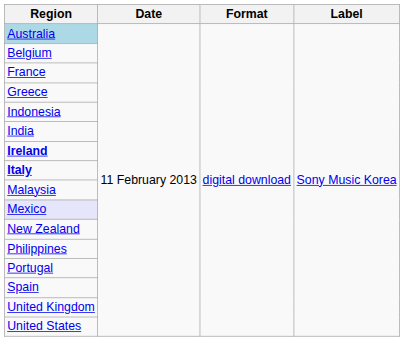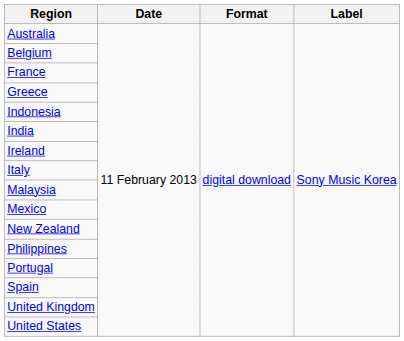(31, 33) lightblue background -> (31, 33) no background
(27, 151) bold -> (26, 151) normal
(20, 170) bold -> (19, 170) normal
(27, 209) lavender background -> (27, 209) no background
